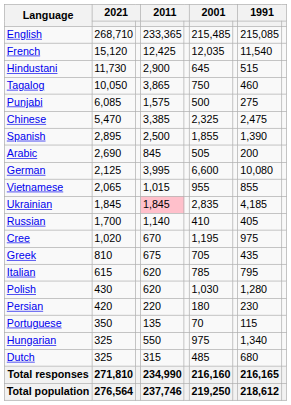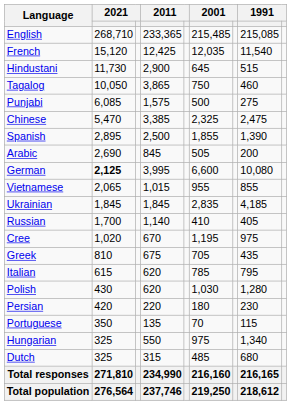(108, 170) normal -> (108, 170) bold
(156, 204) pink background -> (156, 204) no background
